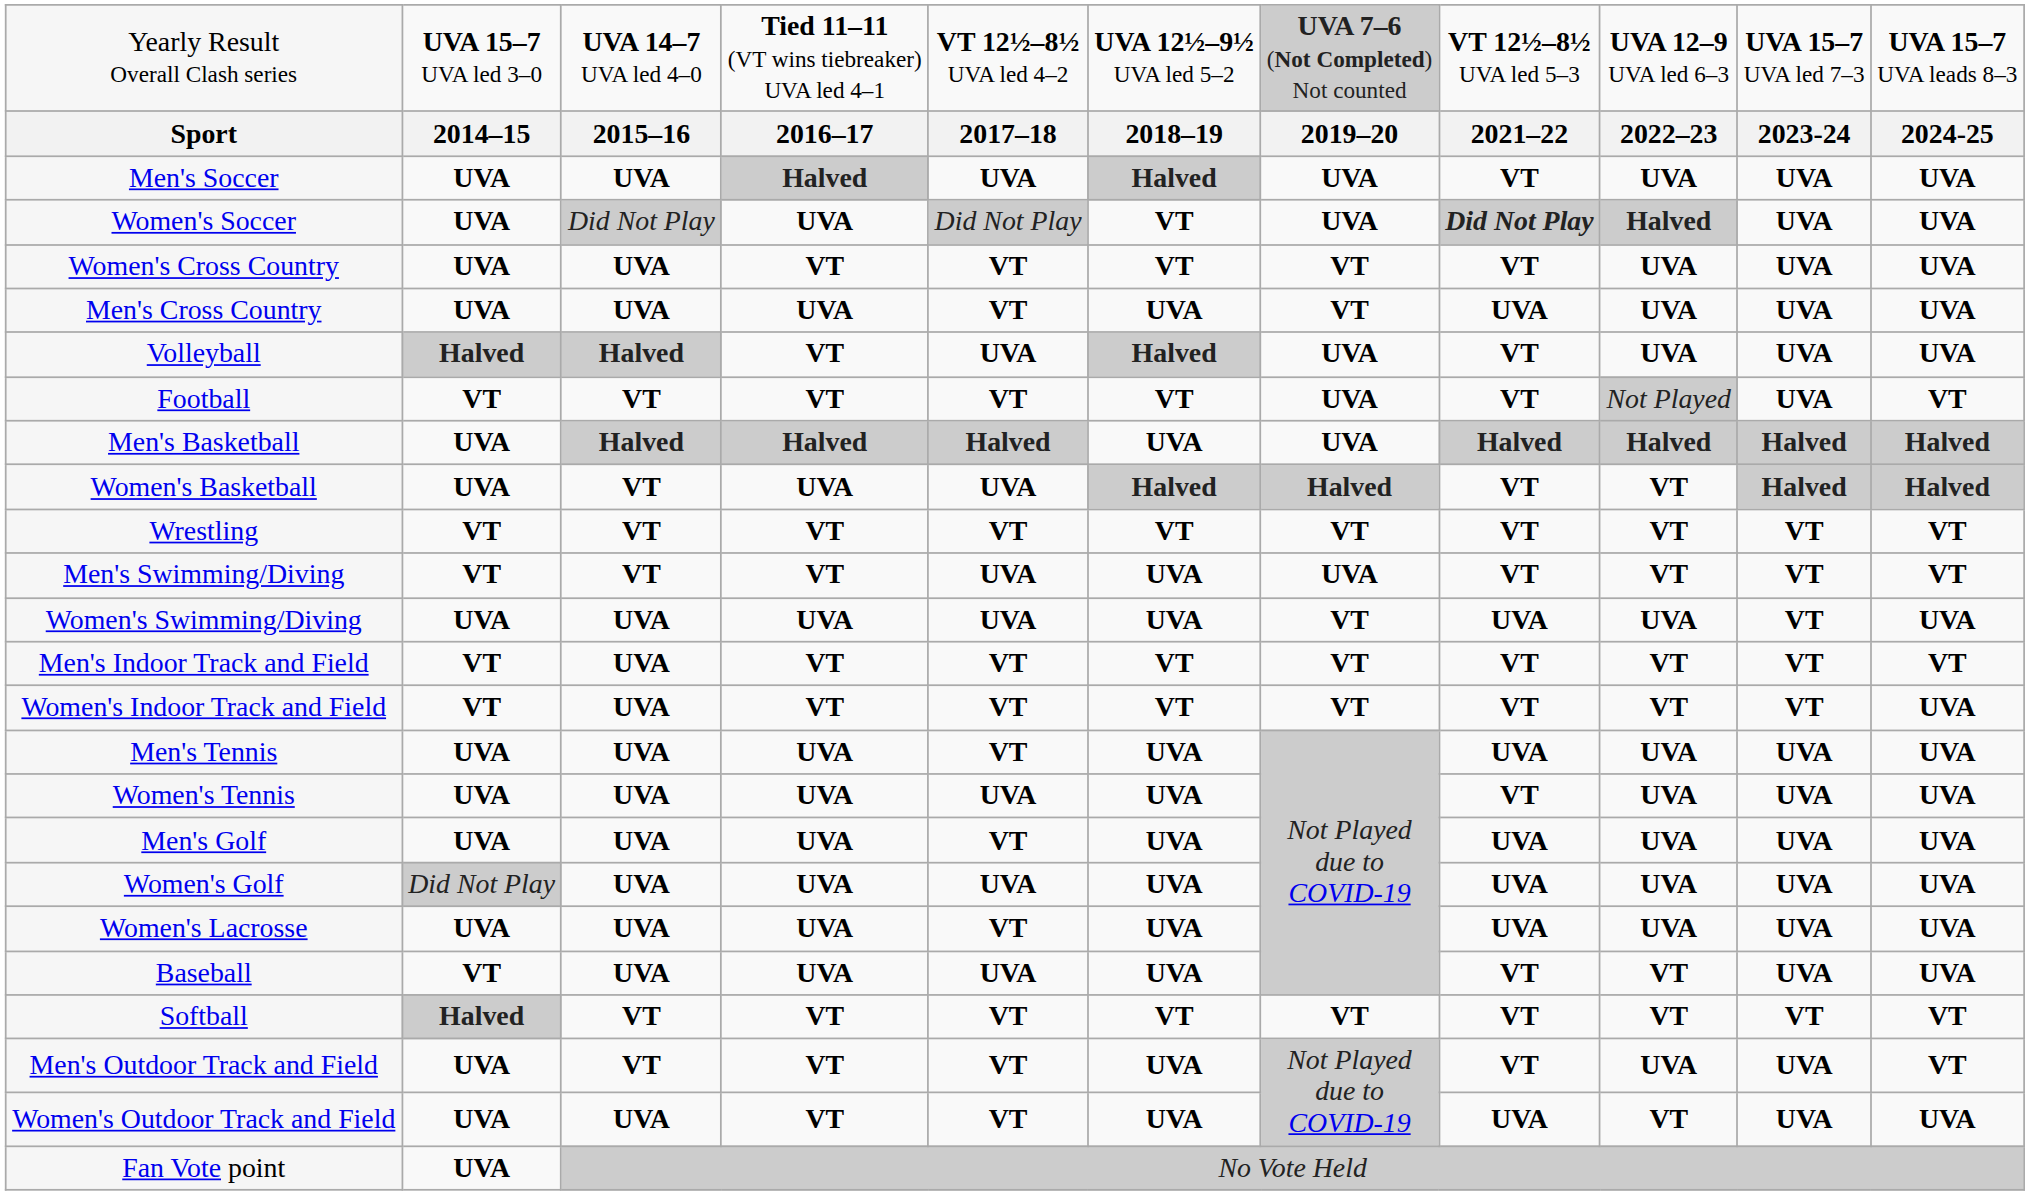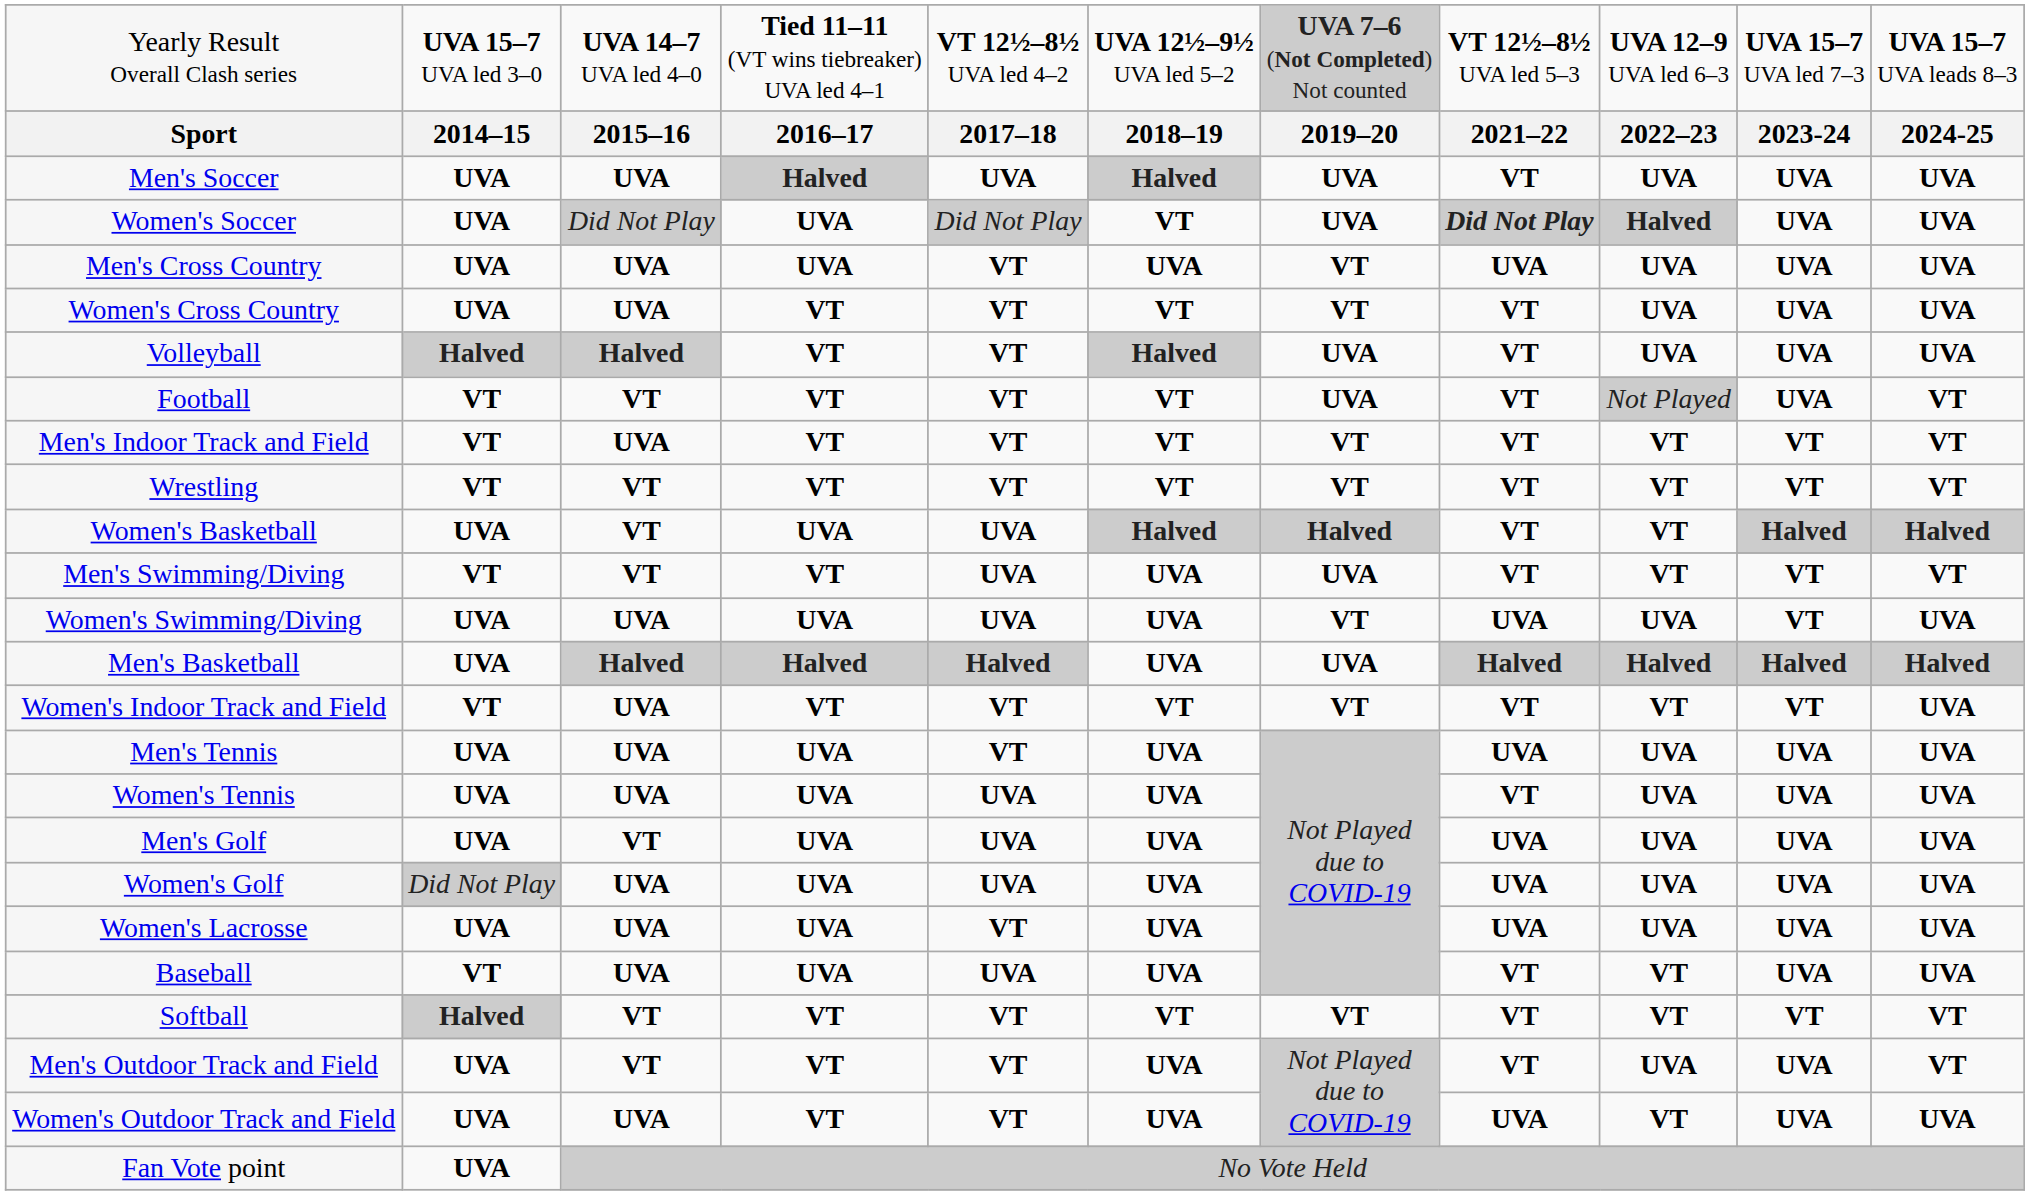rows swapped: (204, 309) <-> (204, 265)
(1008, 354) UVA -> (1008, 354) VT
rows swapped: (204, 442) <-> (204, 663)
rows swapped: (204, 486) <-> (204, 530)
(641, 839) UVA -> (641, 839) VT
(1008, 839) VT -> (1008, 839) UVA
